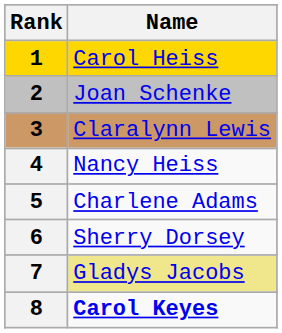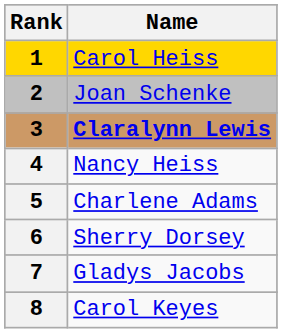(172, 130) normal -> (172, 130) bold
(159, 273) khaki background -> (159, 273) no background
(146, 309) bold -> (146, 309) normal
